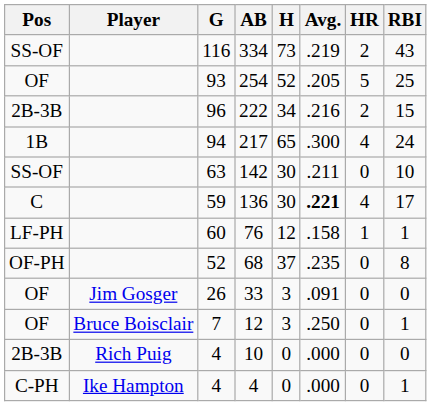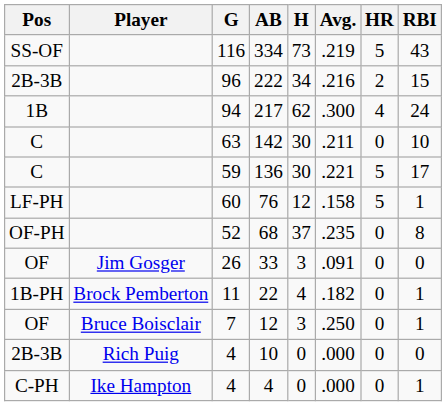(365, 50) 2 -> (379, 50) 5
- row: (254, 80)
(286, 141) 65 -> (301, 111) 62
(37, 171) SS-OF -> (37, 141) C
(323, 202) bold -> (338, 171) normal
(365, 202) 4 -> (379, 171) 5
(365, 232) 1 -> (379, 202) 5
+ row: (268, 293)
